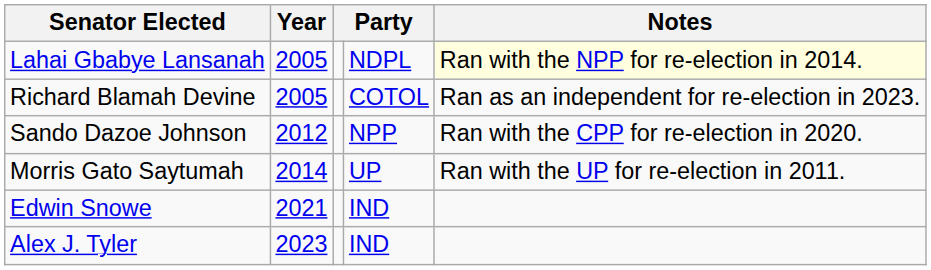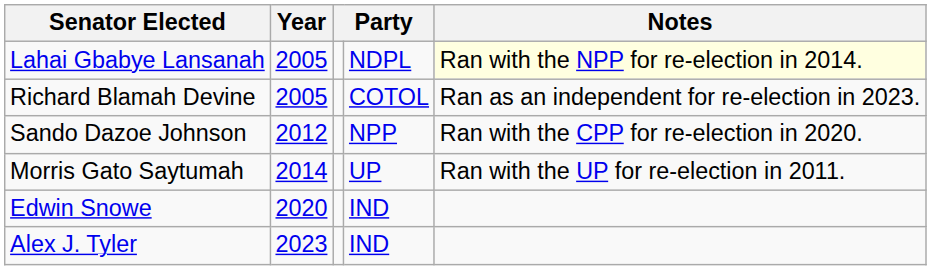(301, 208) 2021 -> (301, 208) 2020
